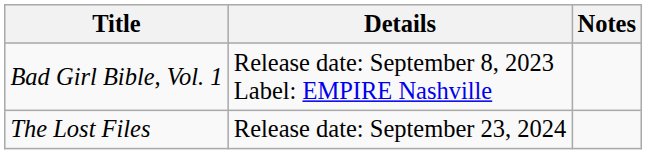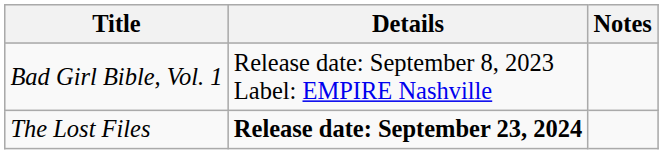(400, 129) normal -> (408, 129) bold
